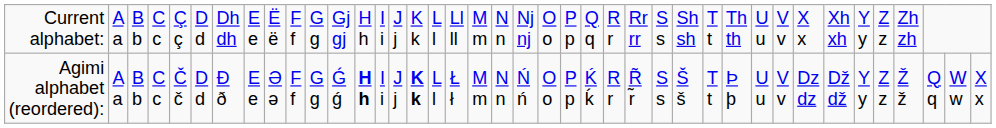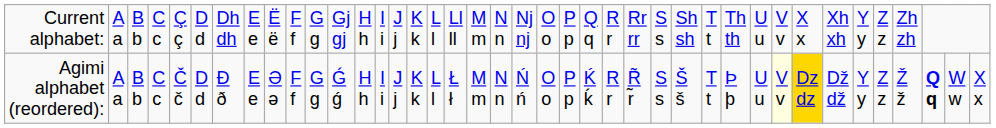(365, 88) bold -> (365, 88) normal
(417, 88) bold -> (417, 88) normal
(783, 88) no background -> (782, 88) lightyellow background
(808, 88) no background -> (807, 88) gold background
(934, 88) normal -> (933, 88) bold
